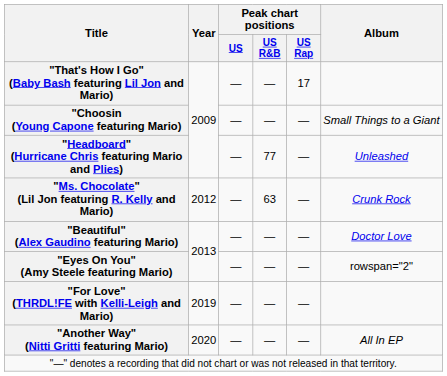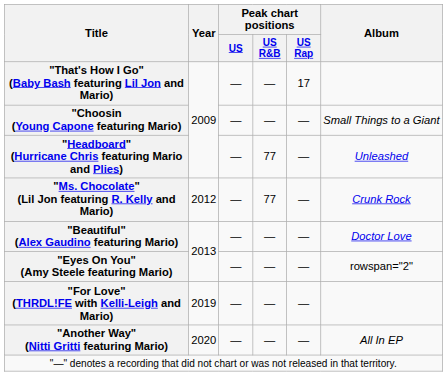(270, 199) 63 -> (270, 199) 77
